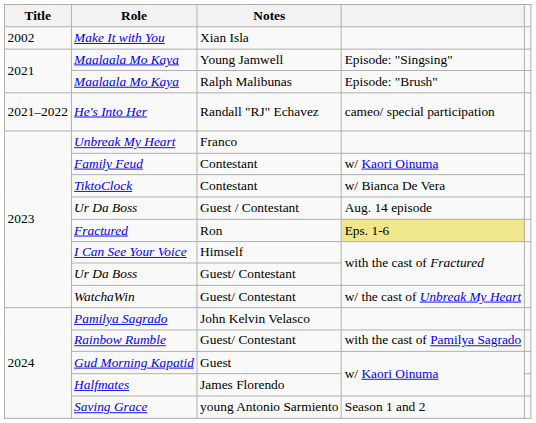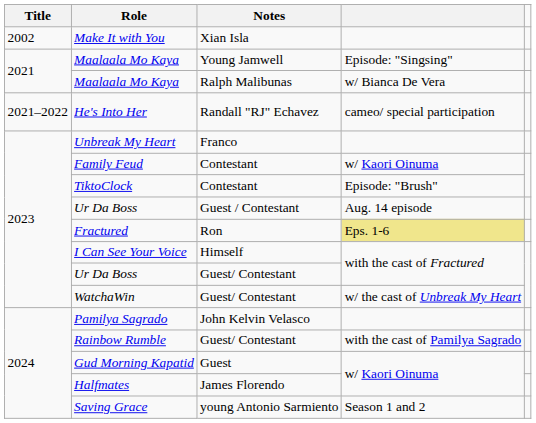(391, 82) Episode: "Brush" -> (395, 82) w/ Bianca De Vera
(395, 186) w/ Bianca De Vera -> (391, 186) Episode: "Brush"
